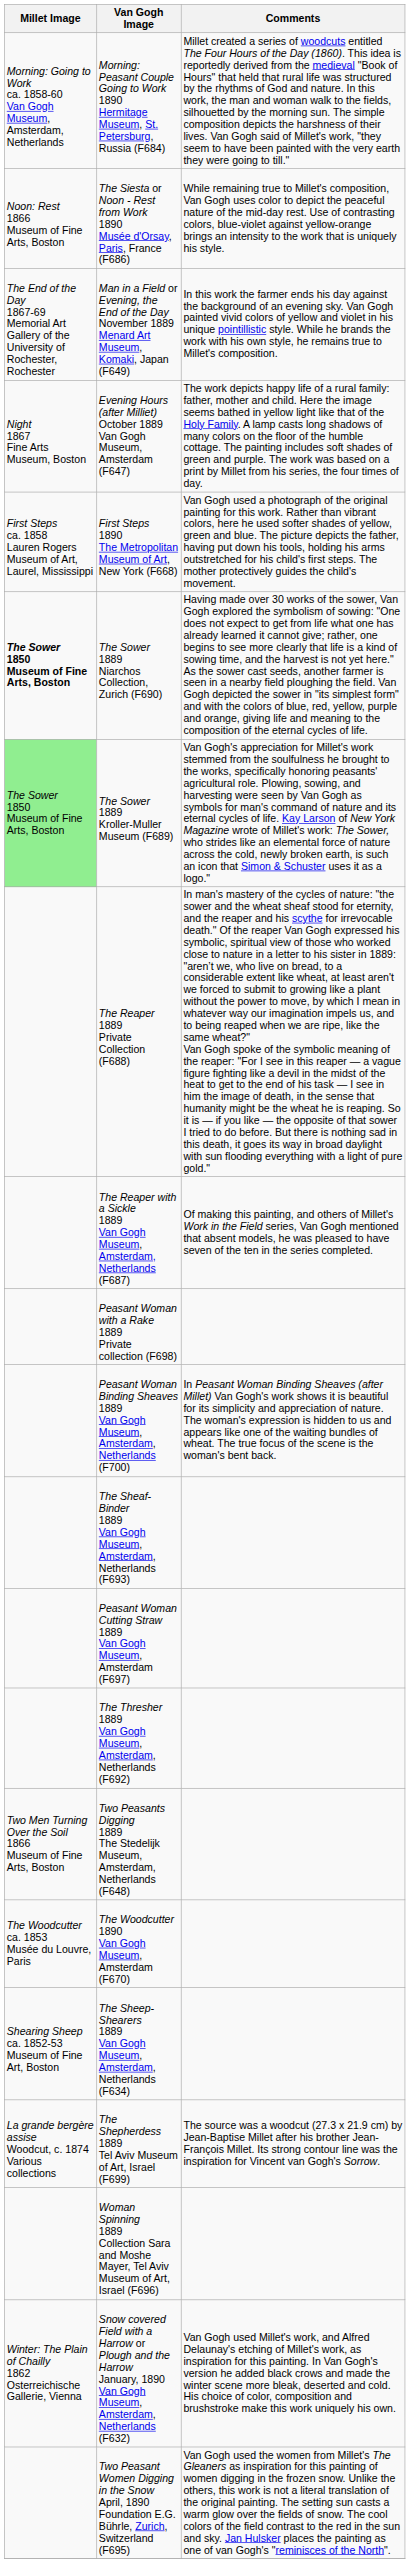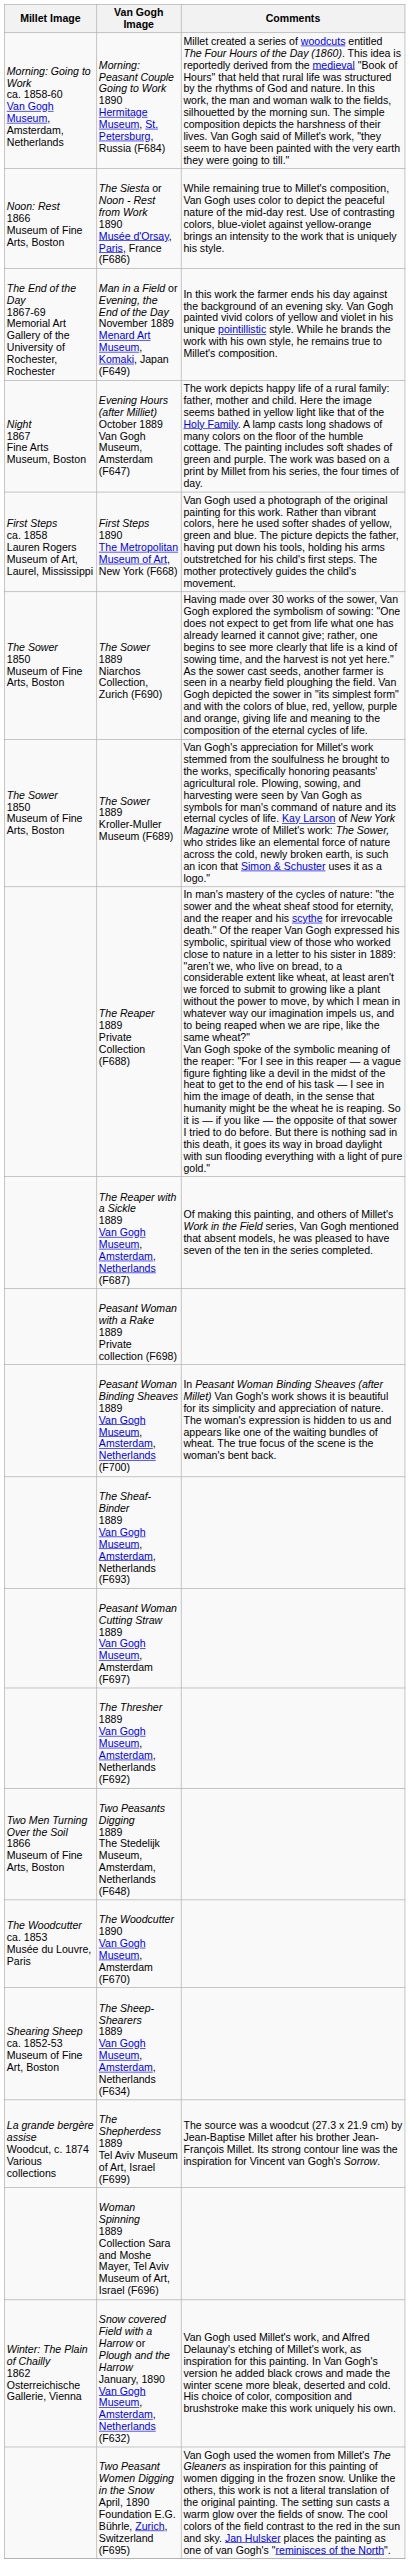(47, 665) bold -> (45, 665) normal
(45, 813) lightgreen background -> (45, 813) no background
